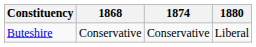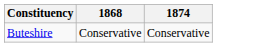- column: (232, 13)
